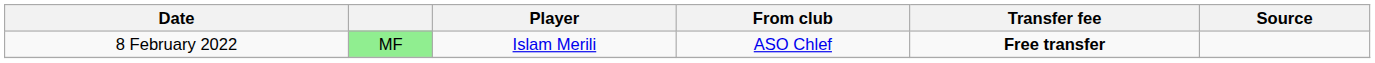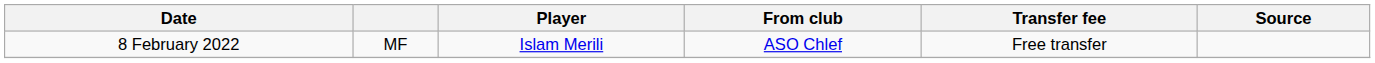(391, 44) lightgreen background -> (396, 44) no background
(1055, 44) bold -> (1059, 44) normal
